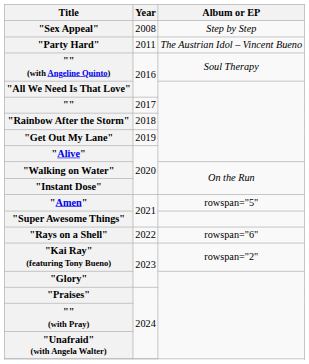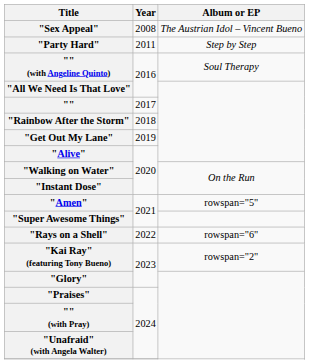(231, 28) Step by Step -> (231, 28) The Austrian Idol – Vincent Bueno
(231, 45) The Austrian Idol – Vincent Bueno -> (231, 45) Step by Step
